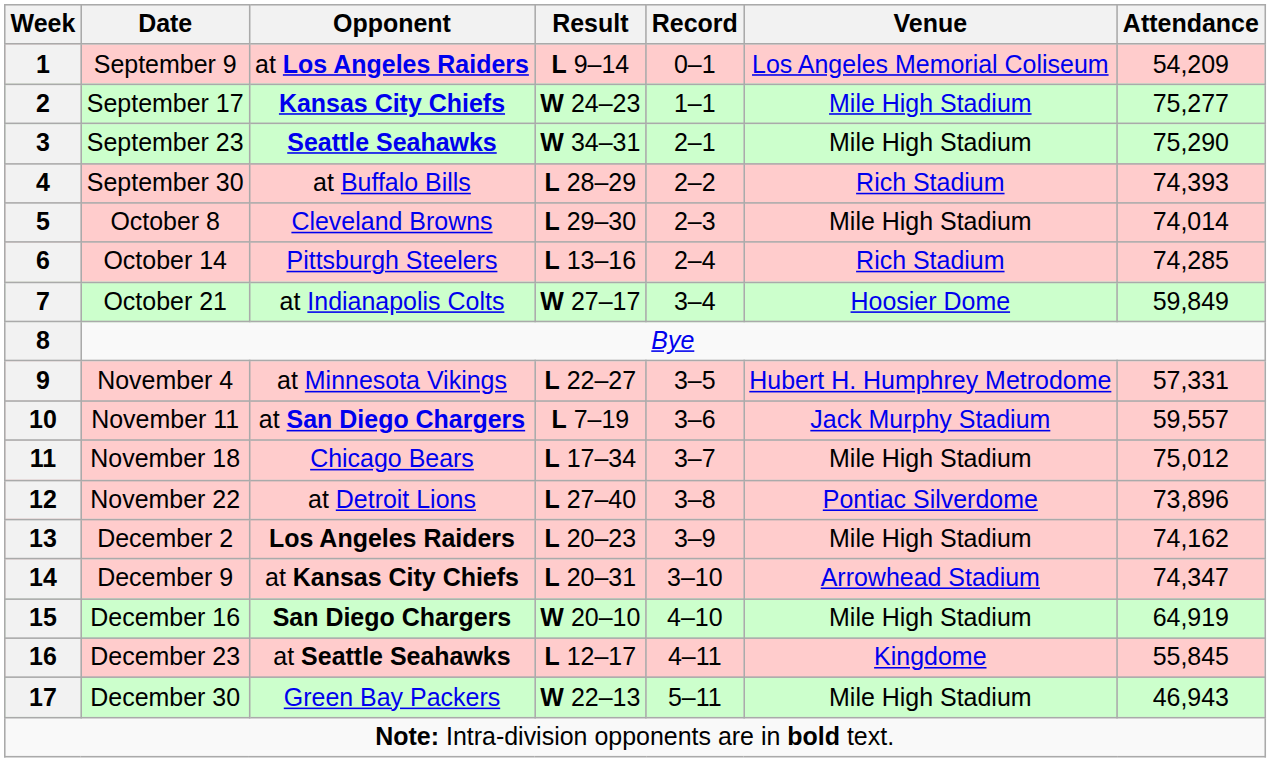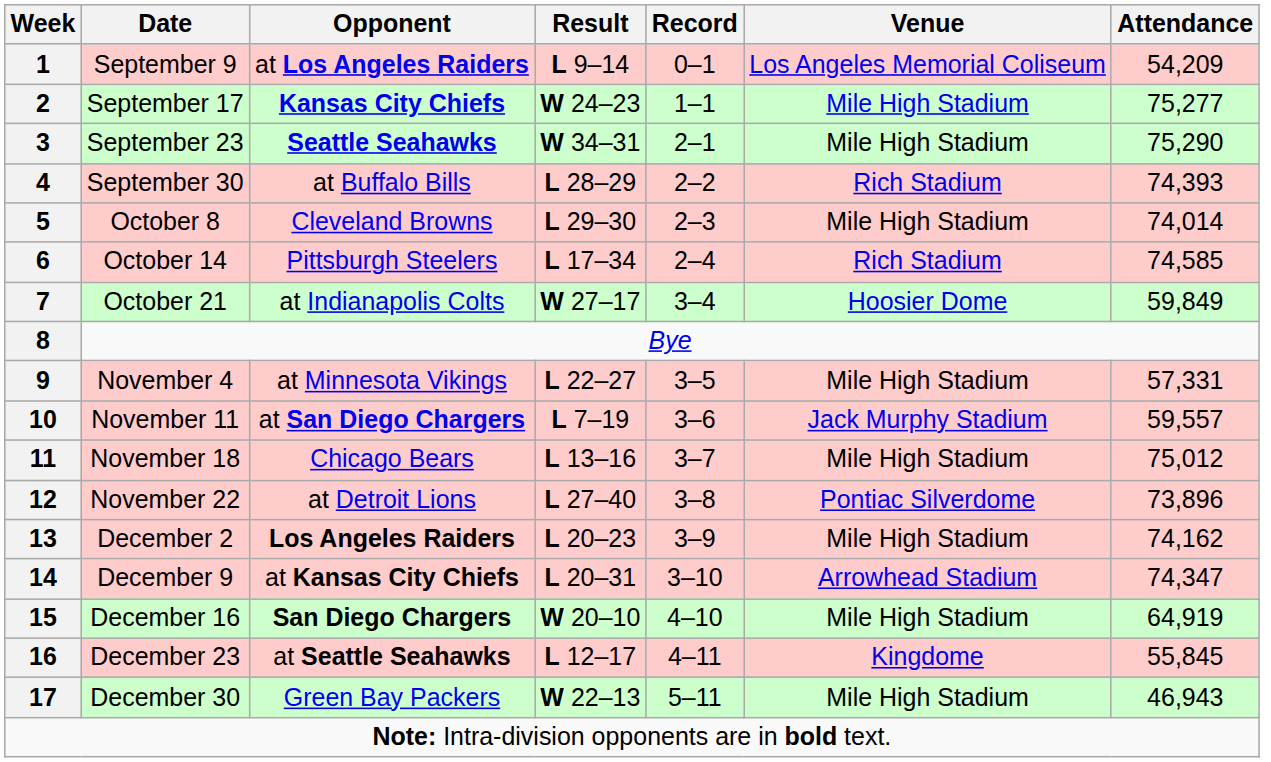(590, 261) L 13–16 -> (590, 261) L 17–34
(1191, 261) 74,285 -> (1185, 261) 74,585
(930, 380) Hubert H. Humphrey Metrodome -> (928, 380) Mile High Stadium
(590, 459) L 17–34 -> (590, 459) L 13–16
